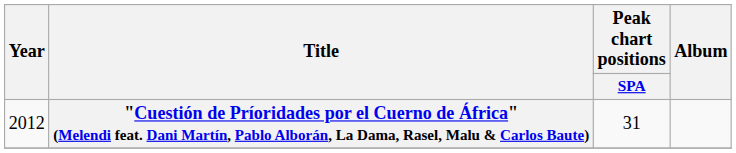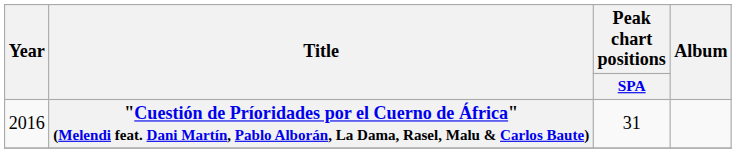(27, 123) 2012 -> (27, 123) 2016
